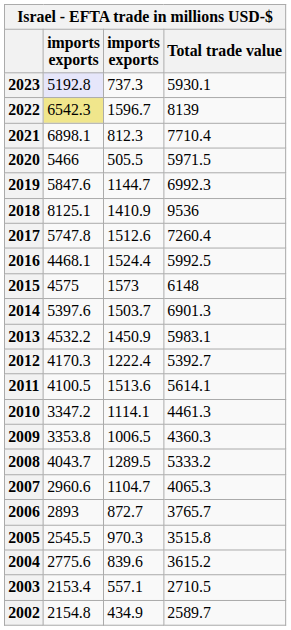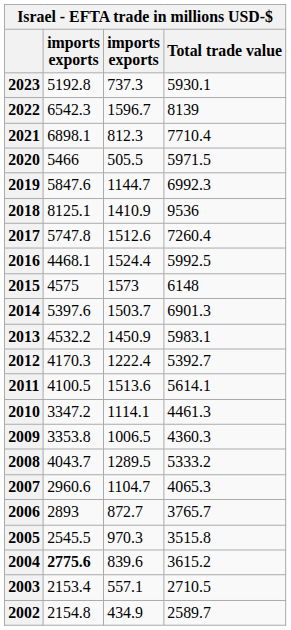(69, 85) lavender background -> (69, 85) no background
(69, 110) khaki background -> (69, 110) no background
(69, 562) normal -> (69, 562) bold
